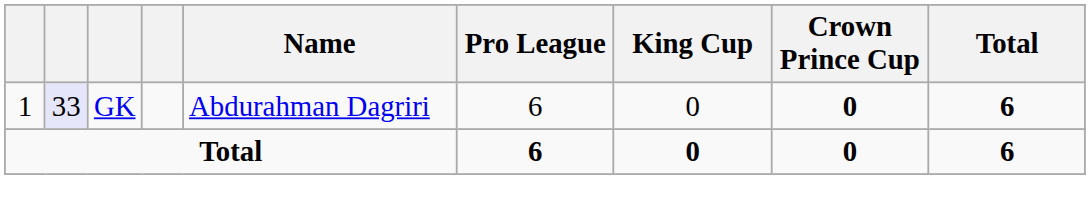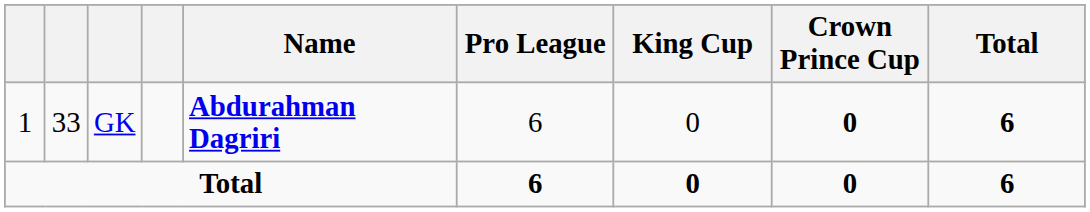(66, 105) lavender background -> (66, 121) no background
(309, 105) normal -> (272, 121) bold
